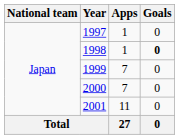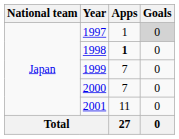(157, 32) no background -> (157, 32) lightgrey background
(125, 50) normal -> (125, 50) bold
(157, 50) bold -> (157, 50) normal
